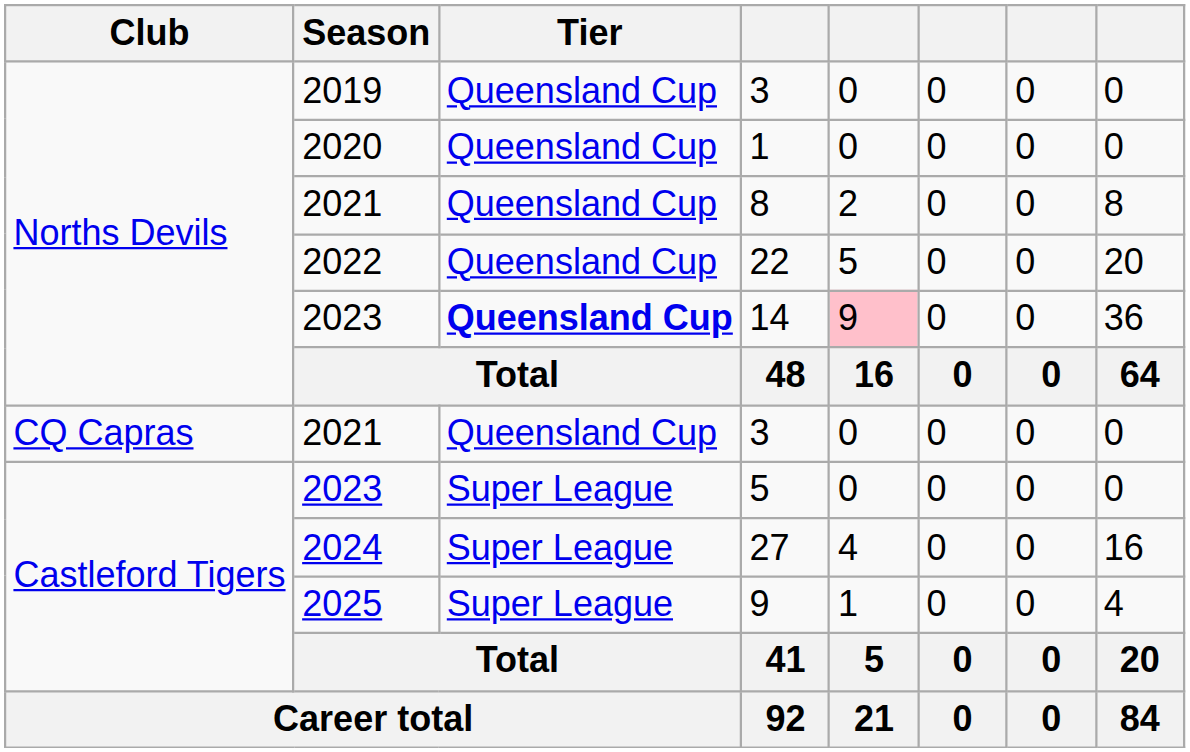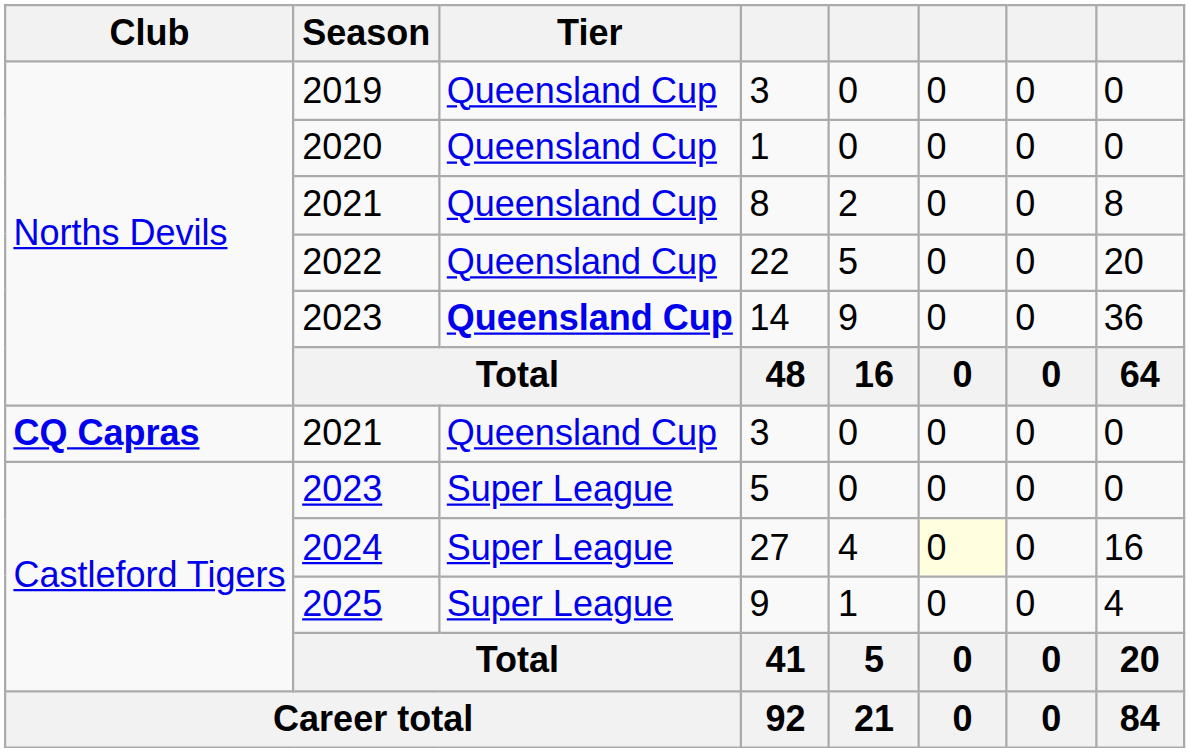(848, 318) pink background -> (848, 318) no background
(103, 432) normal -> (106, 432) bold
(937, 546) no background -> (937, 546) lightyellow background
